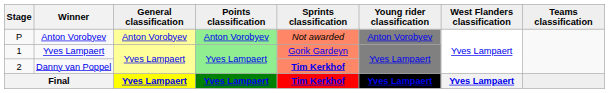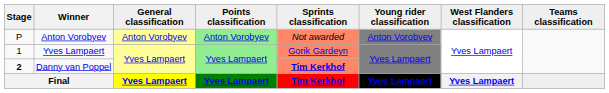(19, 66) normal -> (19, 66) bold
